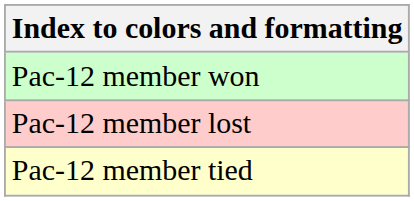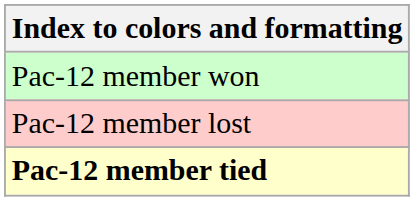(132, 170) normal -> (140, 170) bold
